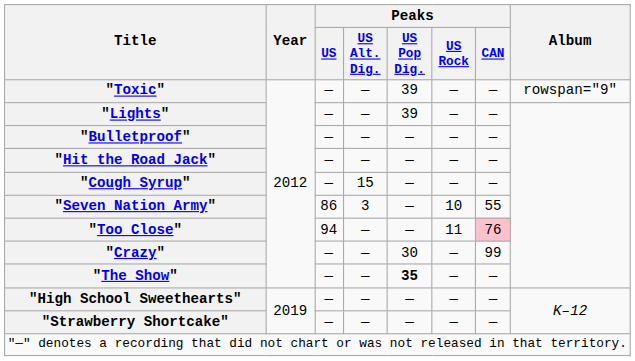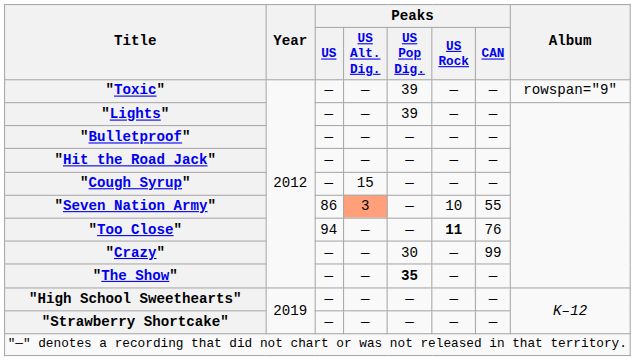(365, 207) no background -> (365, 207) lightsalmon background
(454, 230) normal -> (454, 230) bold
(493, 230) pink background -> (493, 230) no background
